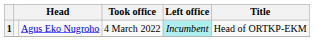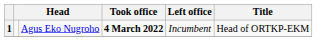(132, 28) normal -> (134, 28) bold
(187, 28) paleturquoise background -> (190, 28) no background
